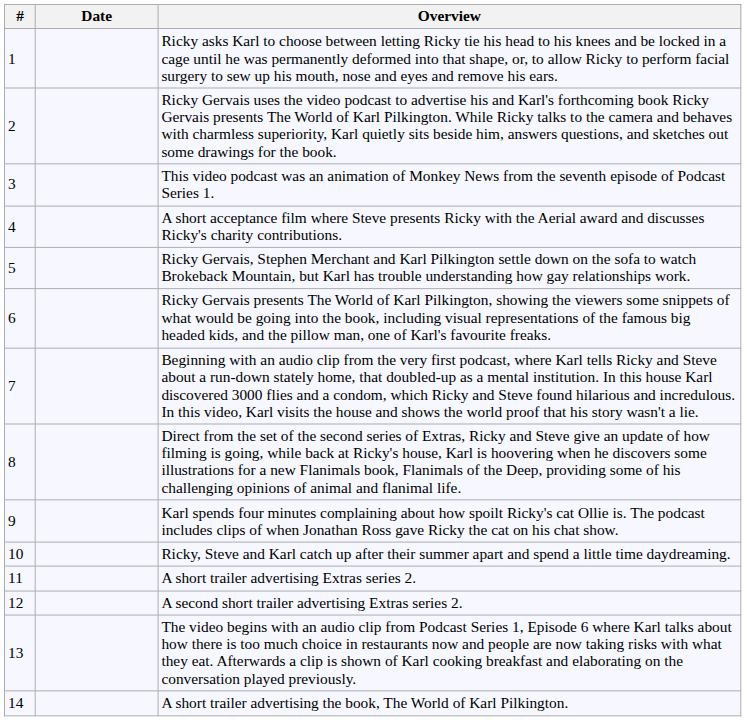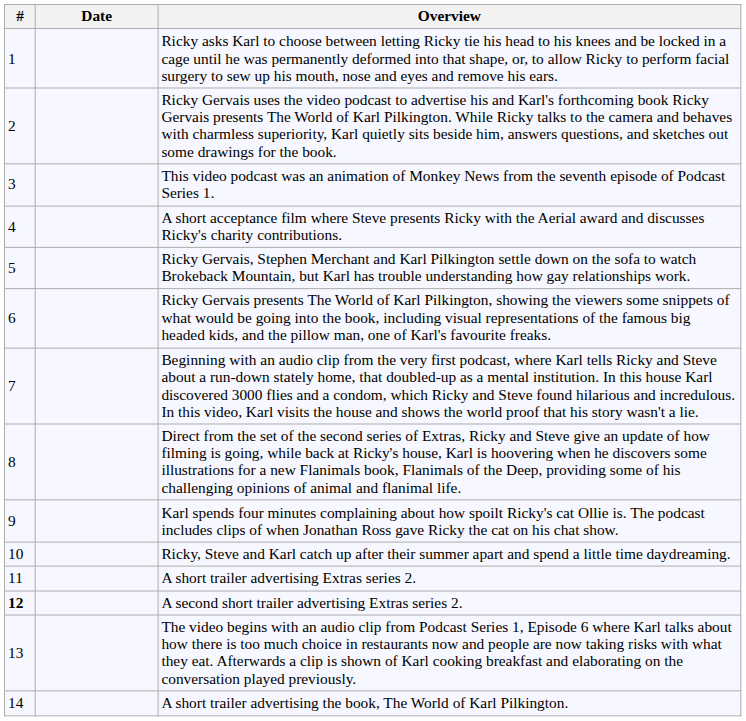(16, 602) normal -> (16, 602) bold
